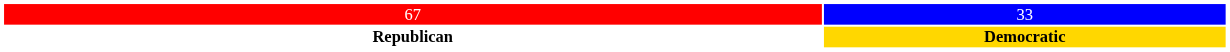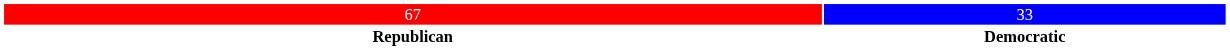(1025, 37) gold background -> (1025, 37) no background
